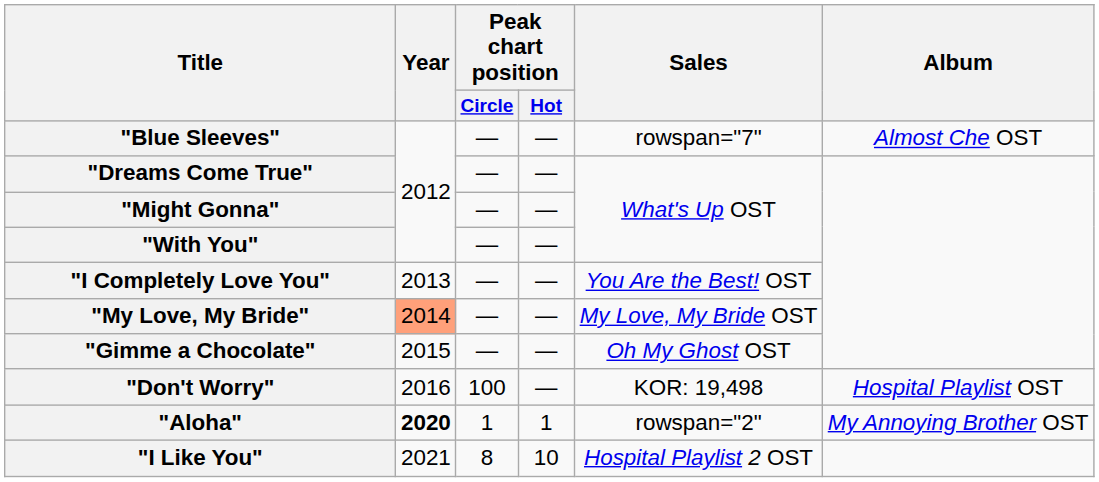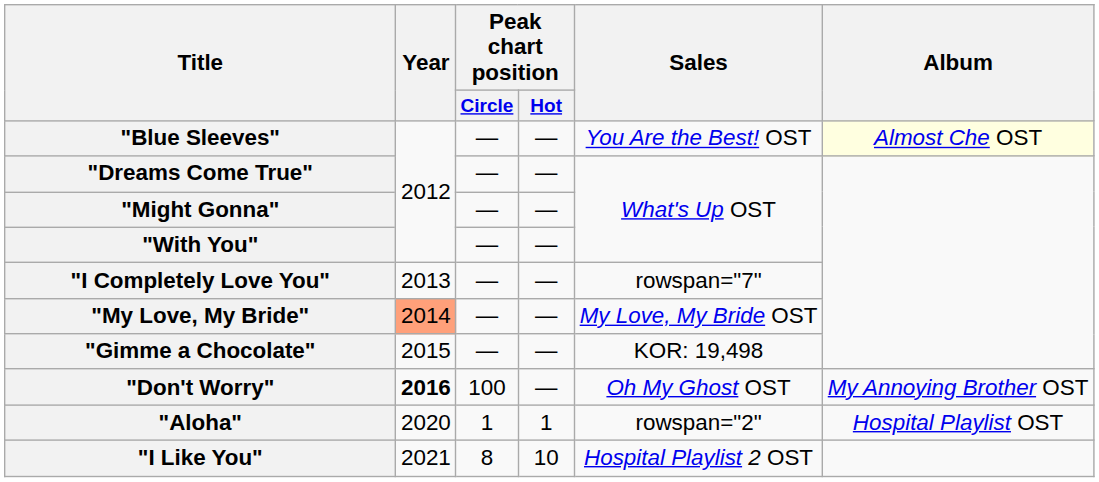(699, 138) rowspan="7" -> (699, 138) You Are the Best! OST
(958, 138) no background -> (958, 138) lightyellow background
(699, 280) You Are the Best! OST -> (699, 280) rowspan="7"
(699, 351) Oh My Ghost OST -> (699, 351) KOR: 19,498
(426, 386) normal -> (426, 386) bold
(699, 386) KOR: 19,498 -> (699, 386) Oh My Ghost OST
(958, 386) Hospital Playlist OST -> (958, 386) My Annoying Brother OST
(426, 422) bold -> (426, 422) normal
(958, 422) My Annoying Brother OST -> (958, 422) Hospital Playlist OST
